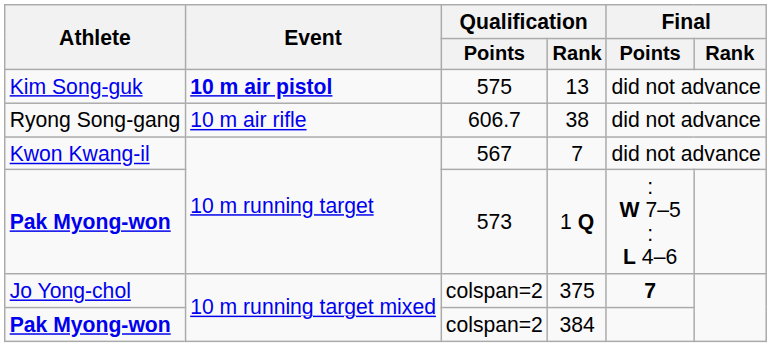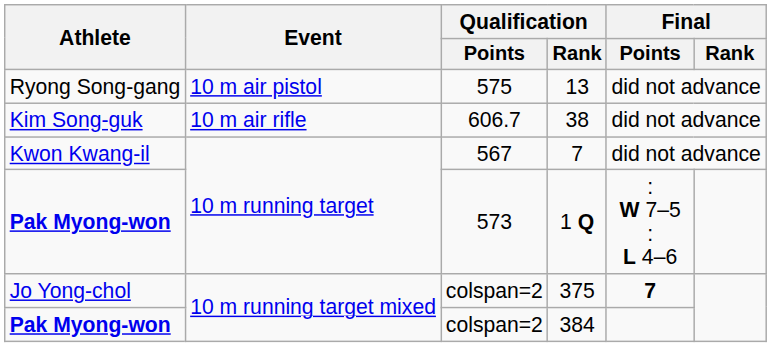(76, 87) Kim Song-guk -> (95, 87) Ryong Song-gang
(261, 87) bold -> (256, 87) normal
(95, 120) Ryong Song-gang -> (76, 120) Kim Song-guk
